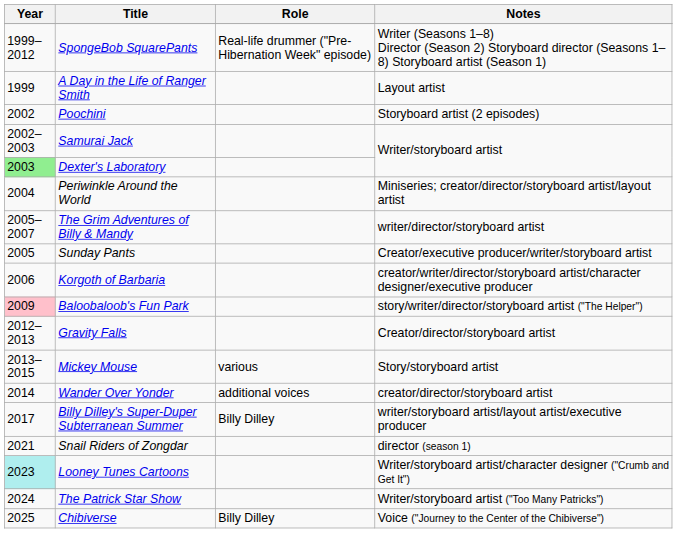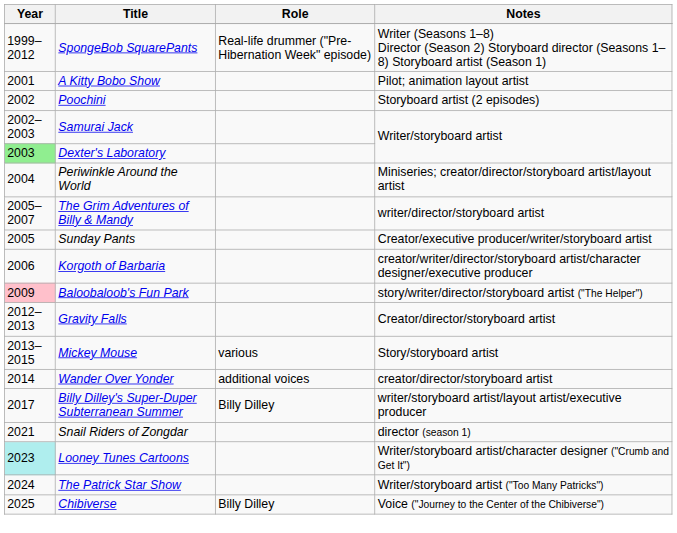- row: (132, 87)
+ row: (109, 81)
